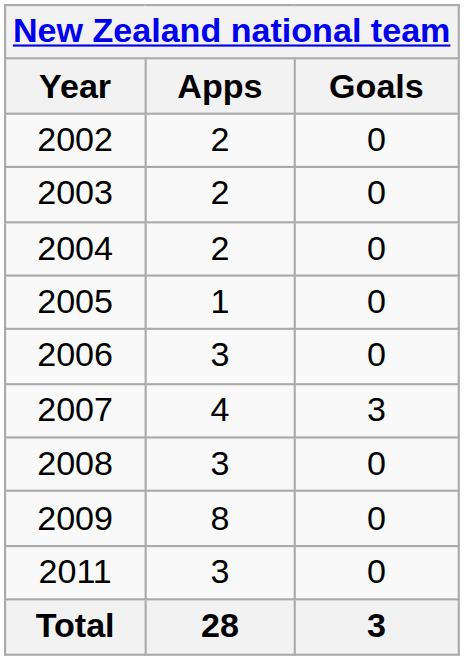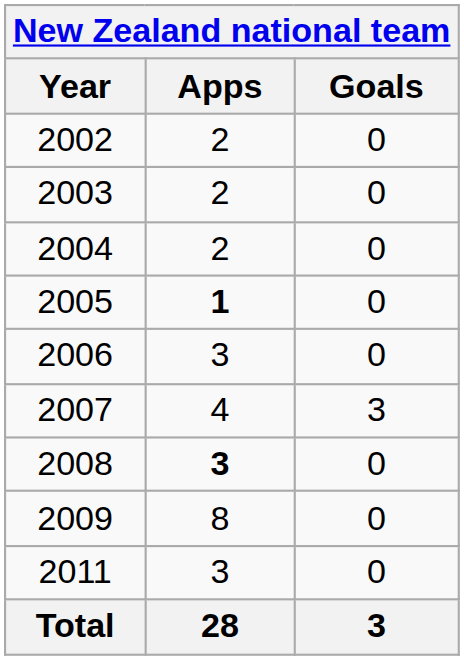(220, 301) normal -> (220, 301) bold
(220, 463) normal -> (220, 463) bold
